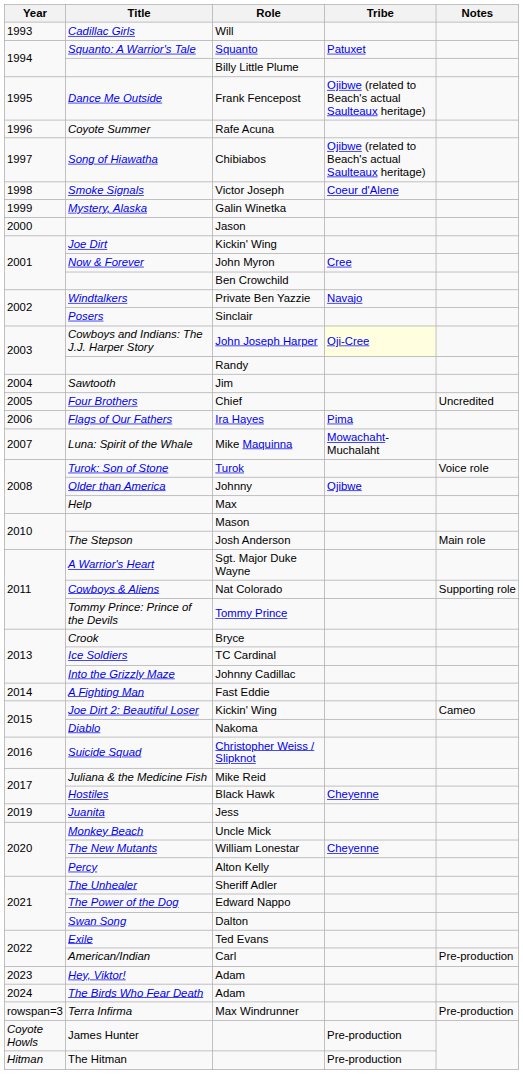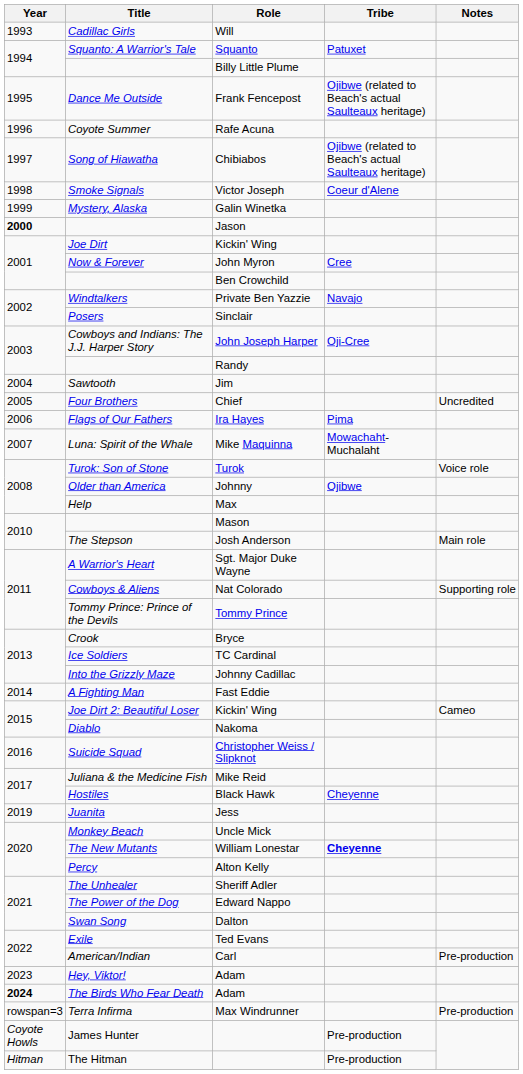(20, 226) normal -> (20, 226) bold
(348, 341) lightyellow background -> (348, 341) no background
(353, 849) normal -> (354, 849) bold
(20, 993) normal -> (20, 993) bold
